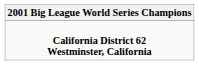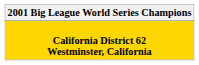(99, 46) no background -> (99, 46) gold background
